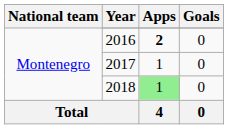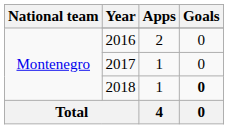(159, 40) bold -> (159, 40) normal
(159, 87) lightgreen background -> (159, 87) no background
(201, 87) normal -> (201, 87) bold
